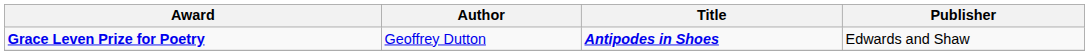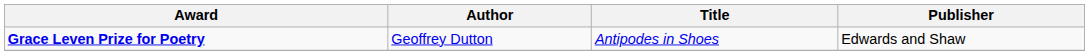(652, 38) bold -> (657, 38) normal
